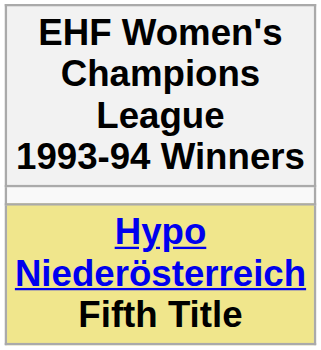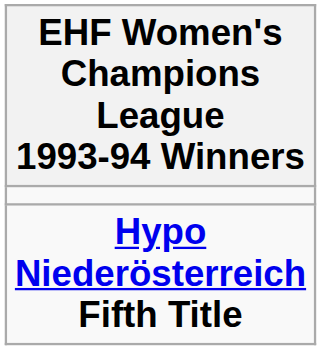(160, 273) khaki background -> (160, 273) no background
